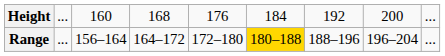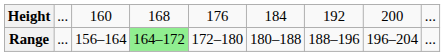(159, 39) no background -> (159, 39) lightgreen background
(276, 39) gold background -> (276, 39) no background
